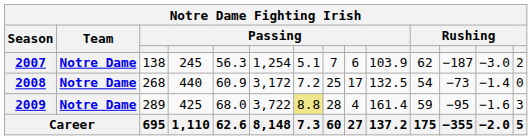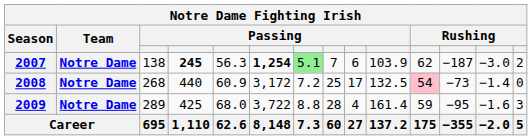(191, 62) normal -> (191, 62) bold
(272, 62) normal -> (272, 62) bold
(309, 62) no background -> (309, 62) lightgreen background
(425, 83) no background -> (425, 83) pink background
(309, 104) khaki background -> (309, 104) no background
